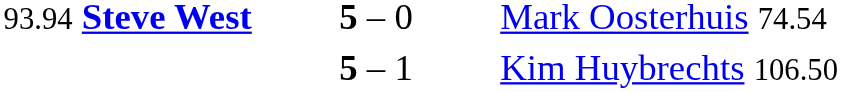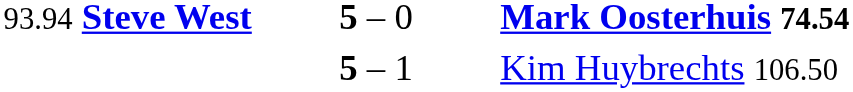(663, 17) normal -> (675, 17) bold
